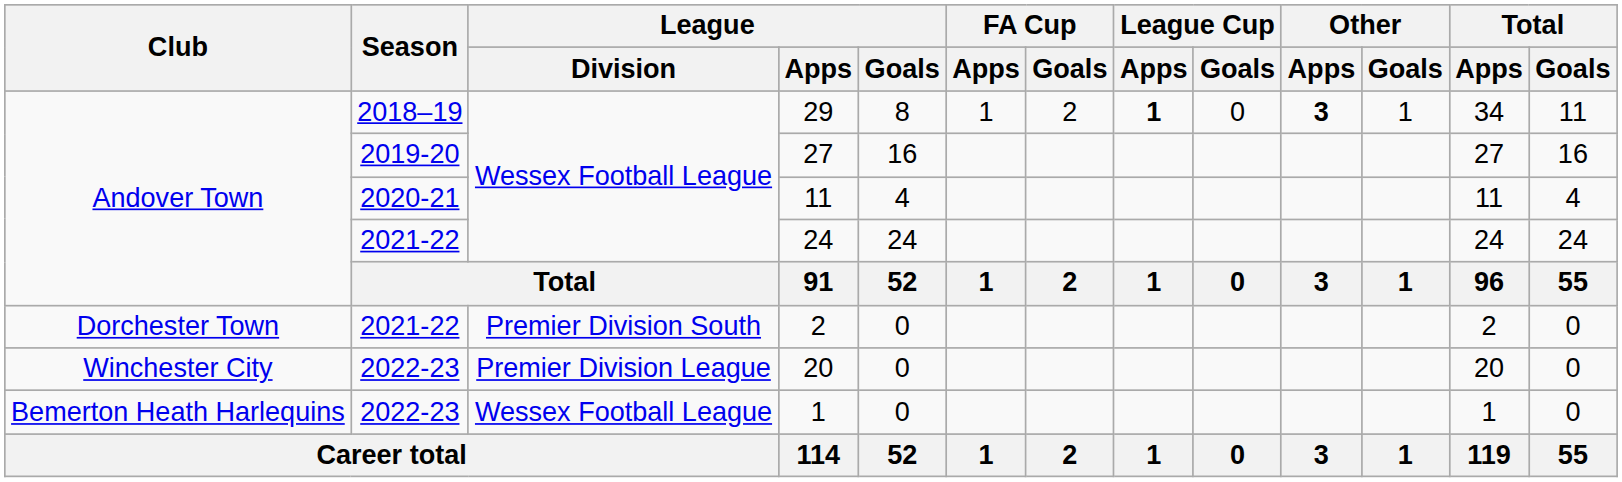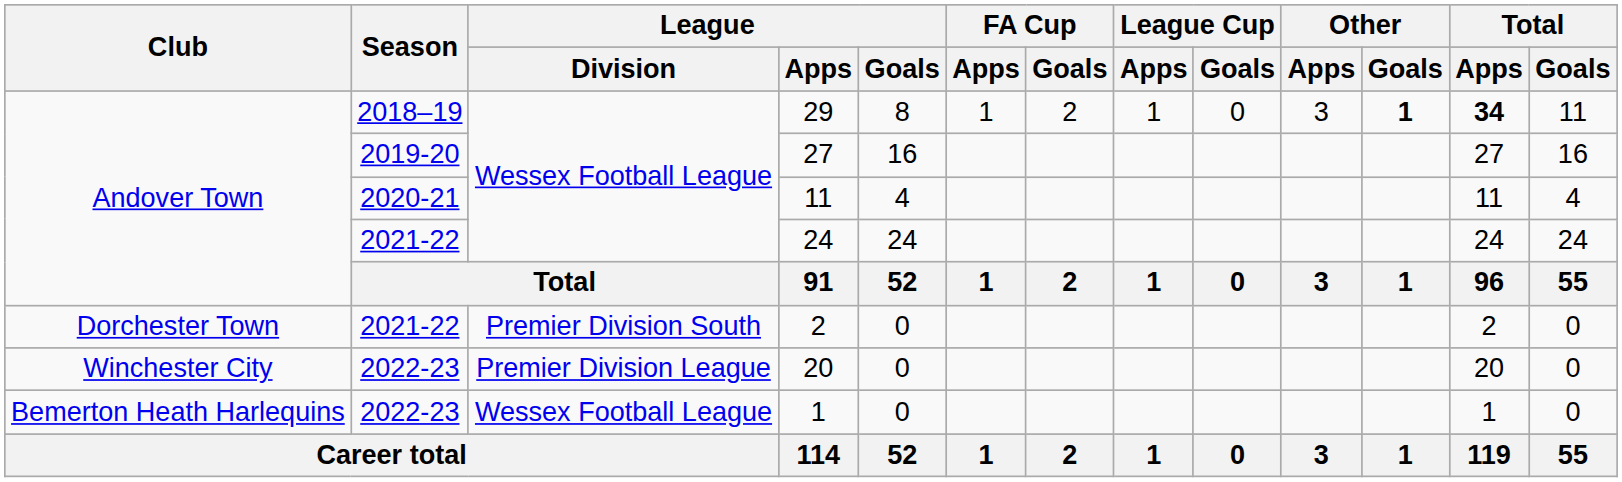(1154, 111) bold -> (1154, 111) normal
(1321, 111) bold -> (1321, 111) normal
(1405, 111) normal -> (1405, 111) bold
(1489, 111) normal -> (1489, 111) bold
